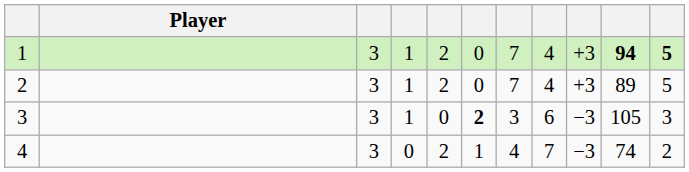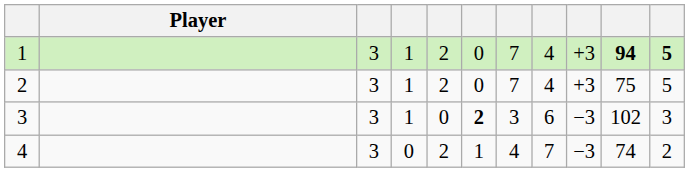(626, 85) 89 -> (626, 85) 75
(626, 118) 105 -> (626, 118) 102
